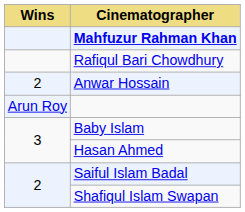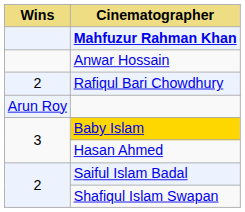(148, 60) Rafiqul Bari Chowdhury -> (122, 60) Anwar Hossain
(122, 83) Anwar Hossain -> (148, 83) Rafiqul Bari Chowdhury
(109, 128) no background -> (109, 128) gold background
